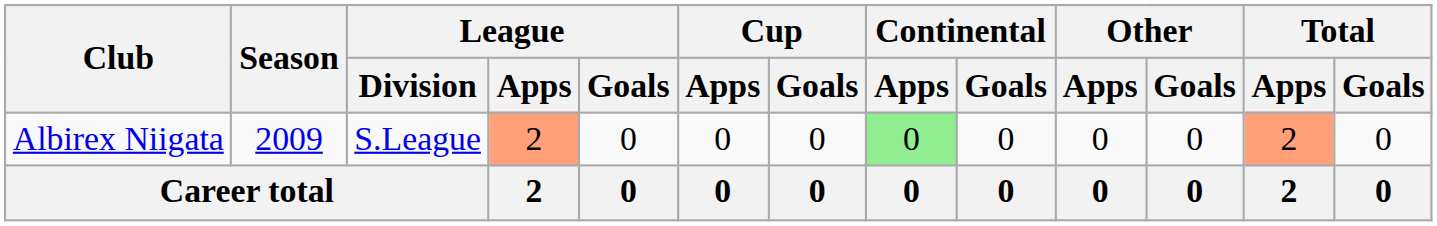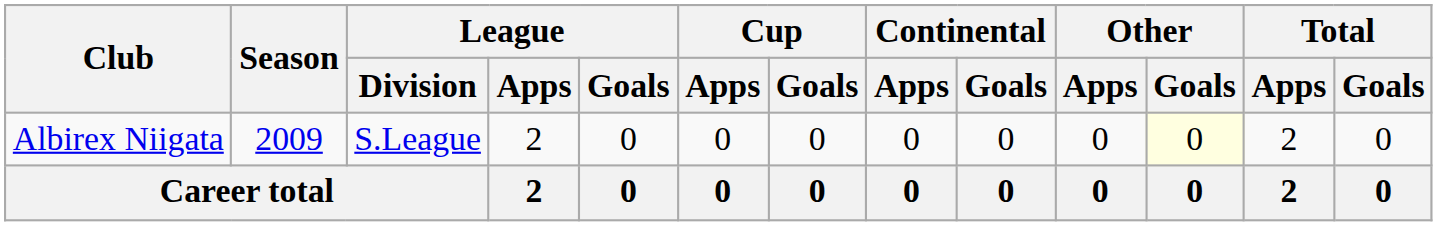(534, 138) lightsalmon background -> (534, 138) no background
(911, 138) lightgreen background -> (911, 138) no background
(1195, 138) no background -> (1195, 138) lightyellow background
(1289, 138) lightsalmon background -> (1289, 138) no background
